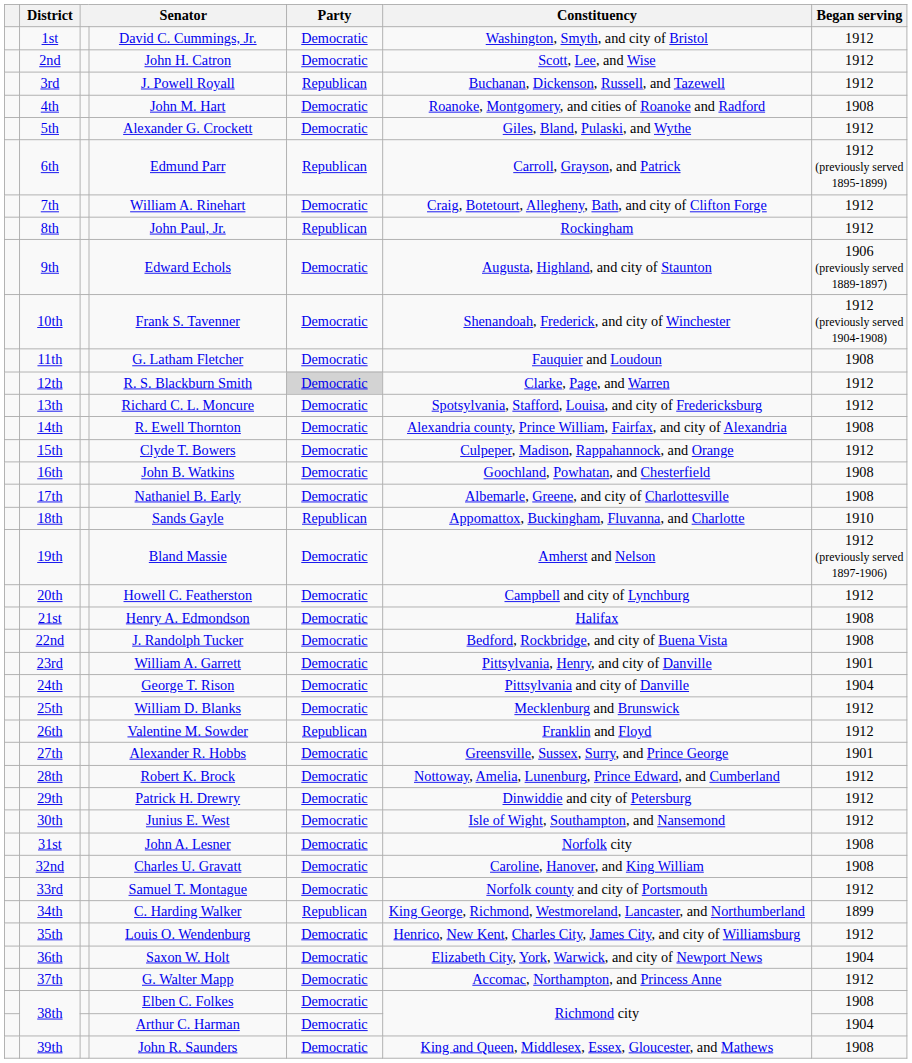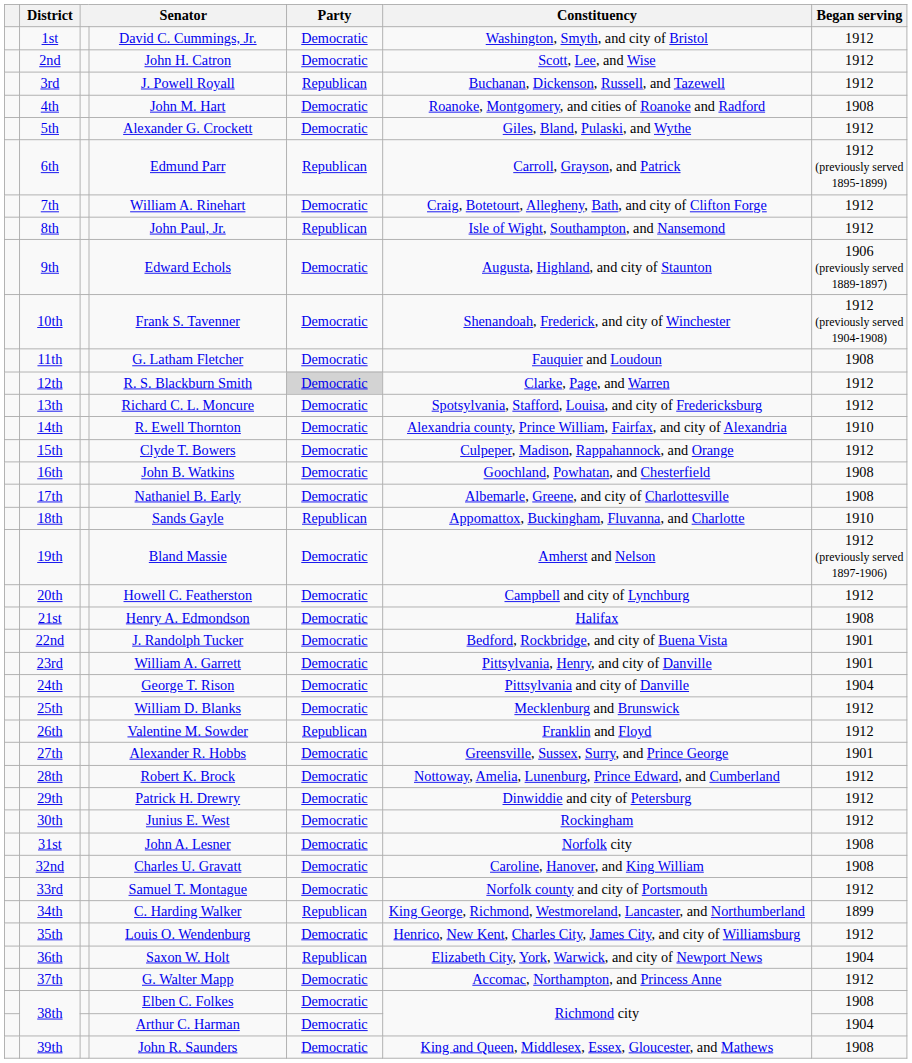(597, 228) Rockingham -> (597, 228) Isle of Wight, Southampton, and Nansemond
(859, 428) 1908 -> (859, 428) 1910
(859, 640) 1908 -> (859, 640) 1901
(597, 821) Isle of Wight, Southampton, and Nansemond -> (597, 821) Rockingham
(334, 956) Democratic -> (334, 956) Republican
